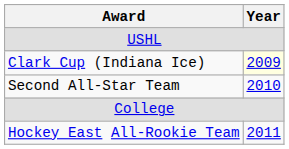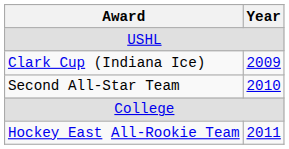(264, 63) lightyellow background -> (264, 63) no background
